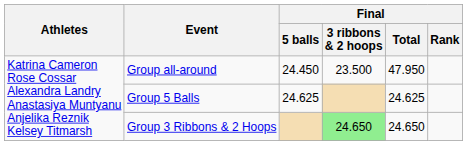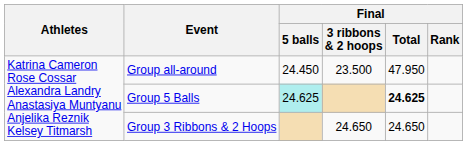(301, 98) no background -> (301, 98) paleturquoise background
(406, 98) normal -> (406, 98) bold
(354, 127) lightgreen background -> (354, 127) no background
